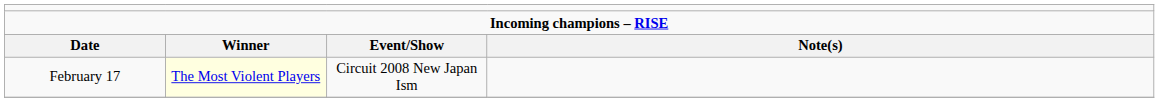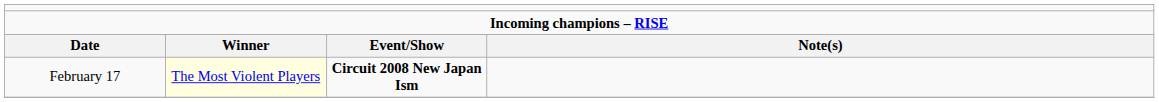(407, 77) normal -> (407, 77) bold
